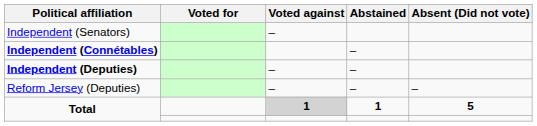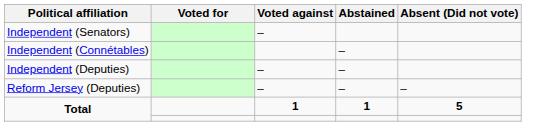(82, 50) bold -> (78, 50) normal
(72, 69) bold -> (68, 69) normal
(306, 106) lightgrey background -> (295, 106) no background
